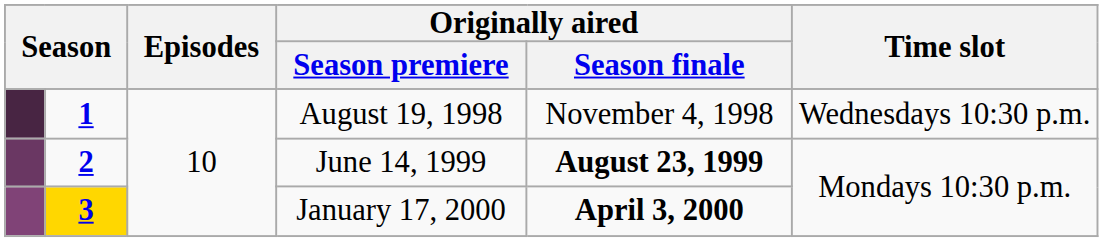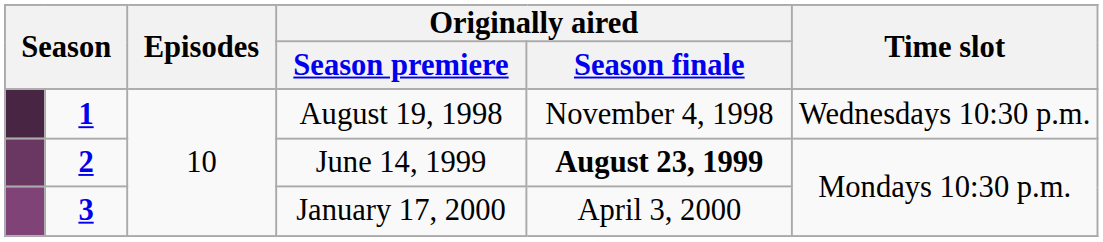(86, 210) gold background -> (86, 210) no background
(659, 210) bold -> (659, 210) normal
